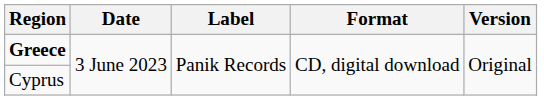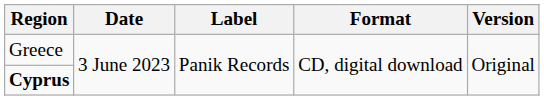(37, 49) bold -> (36, 49) normal
(36, 79) normal -> (39, 79) bold
